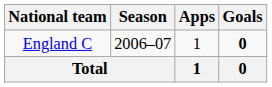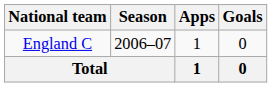(243, 43) bold -> (243, 43) normal
